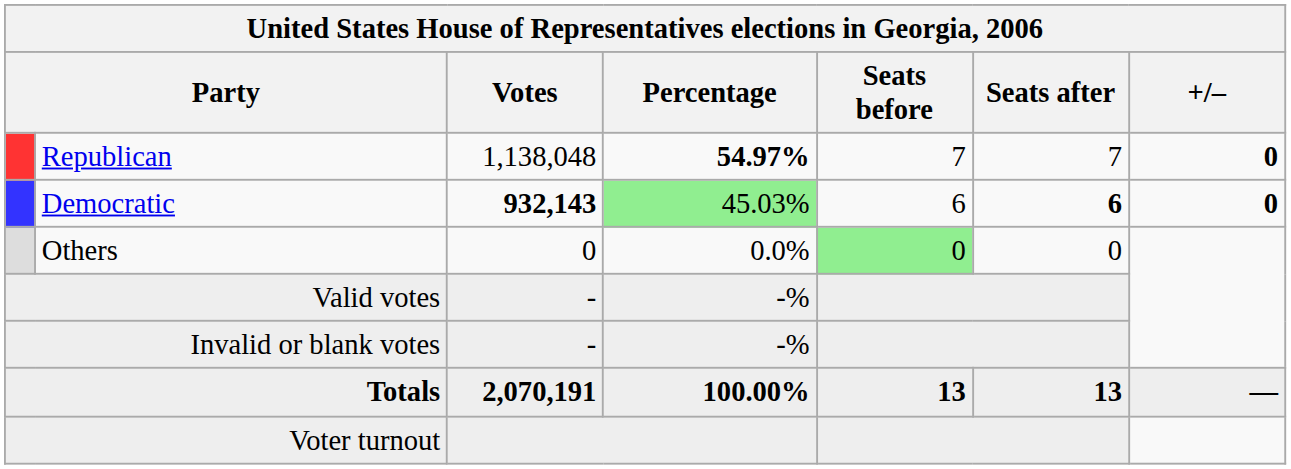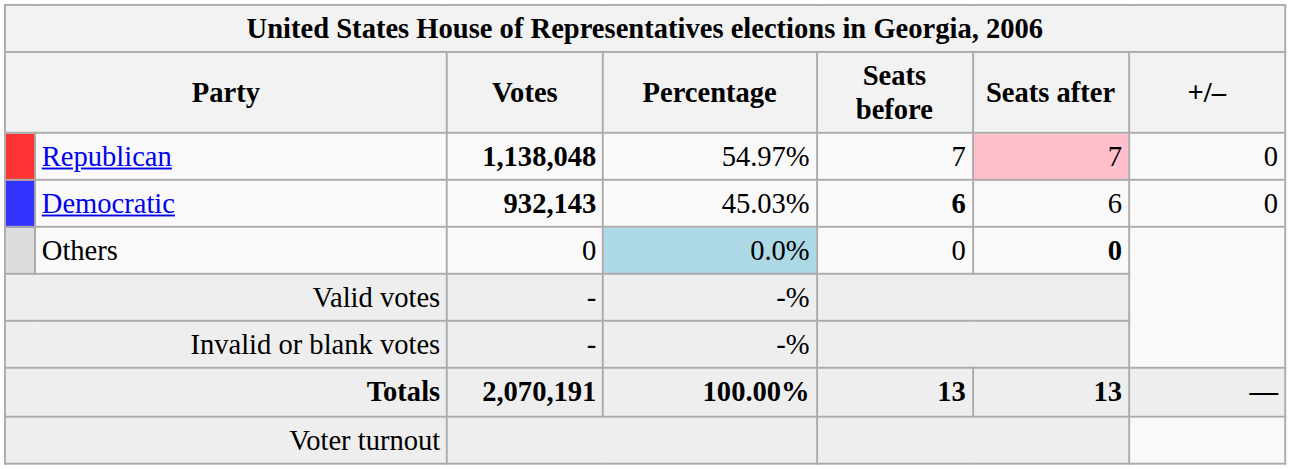(539, 156) normal -> (539, 156) bold
(763, 156) bold -> (766, 156) normal
(1115, 156) no background -> (1115, 156) pink background
(1271, 156) bold -> (1271, 156) normal
(766, 203) lightgreen background -> (766, 203) no background
(959, 203) normal -> (959, 203) bold
(1115, 203) bold -> (1115, 203) normal
(1271, 203) bold -> (1271, 203) normal
(780, 250) no background -> (780, 250) lightblue background
(959, 250) lightgreen background -> (959, 250) no background
(1115, 250) normal -> (1115, 250) bold
